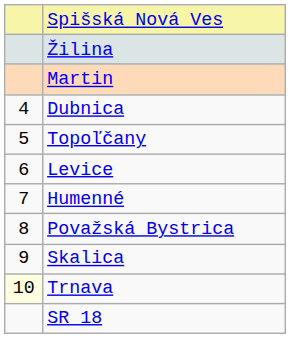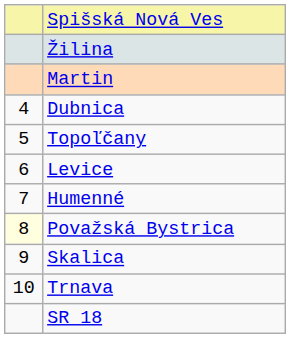(24, 229) no background -> (24, 229) lightyellow background
(24, 289) lightyellow background -> (24, 289) no background
